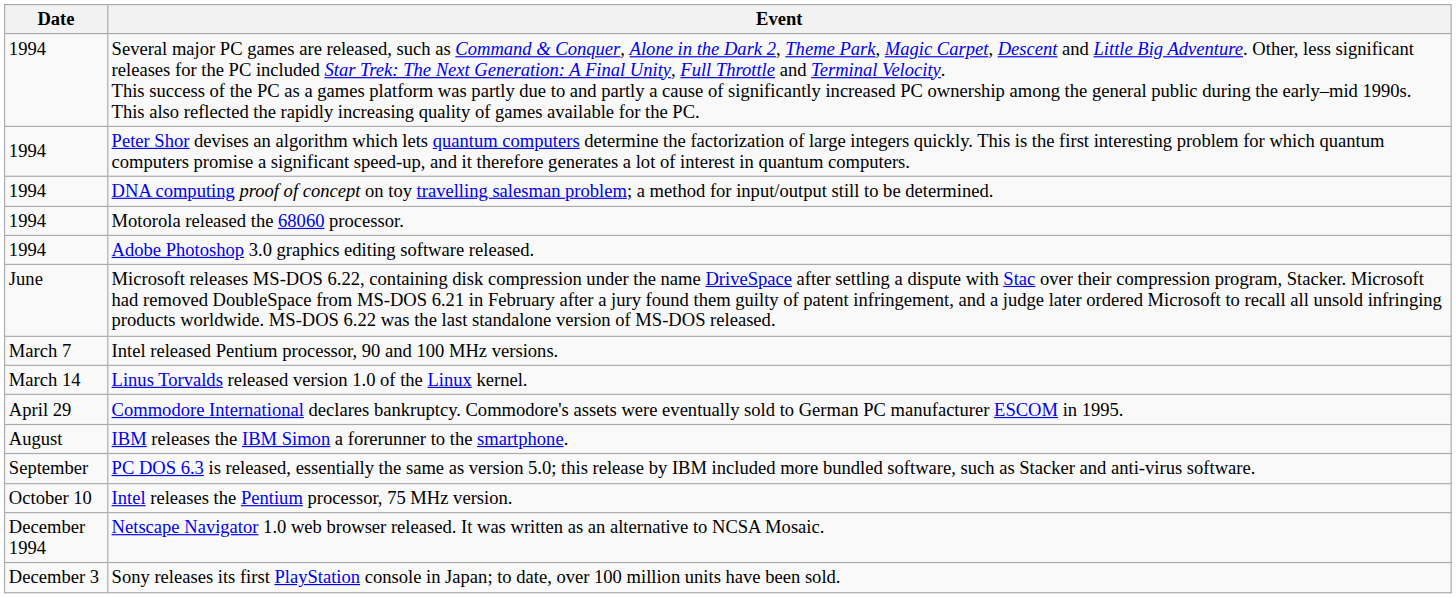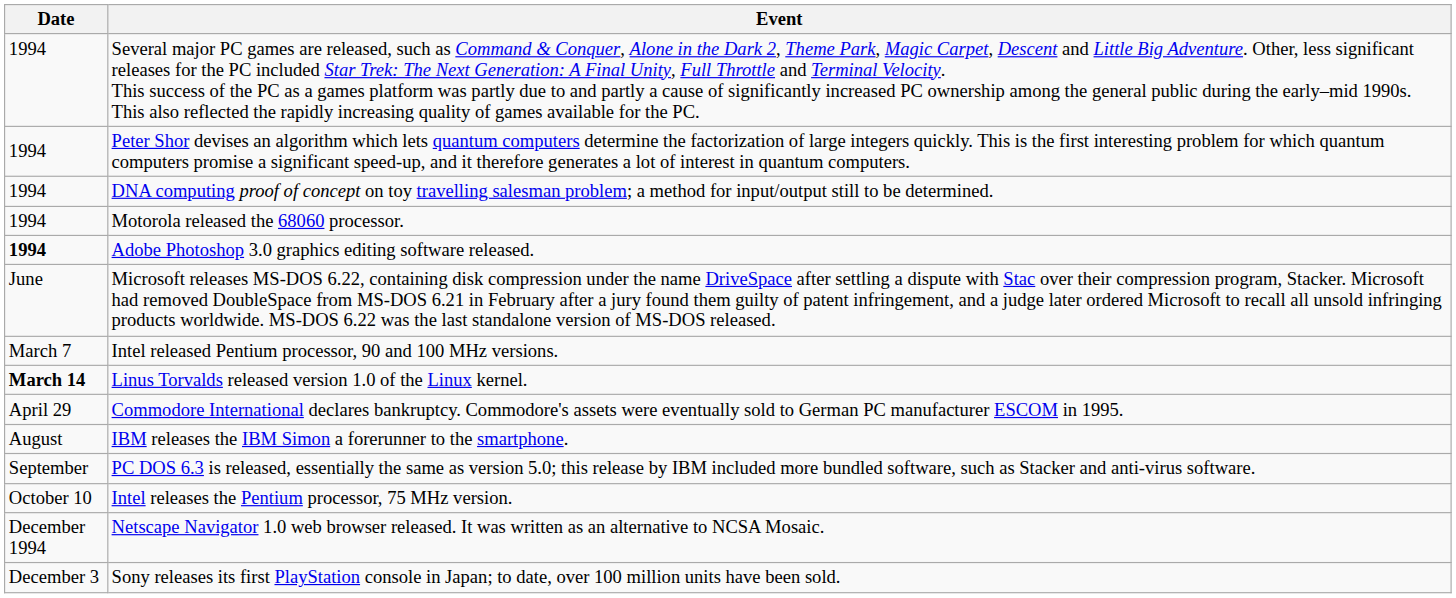(27, 249) normal -> (27, 249) bold
(45, 379) normal -> (47, 379) bold
